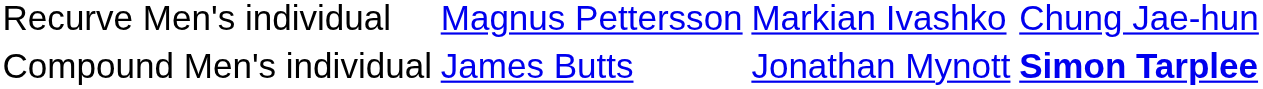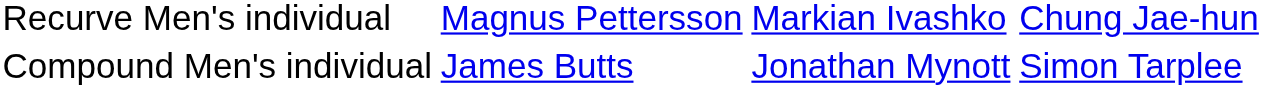(1139, 66) bold -> (1131, 66) normal
